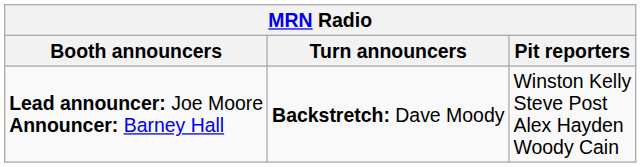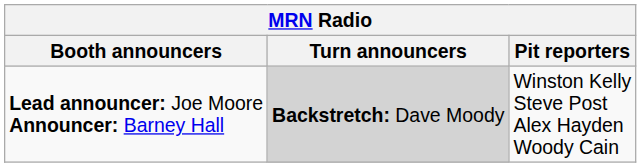(388, 114) no background -> (388, 114) lightgrey background
